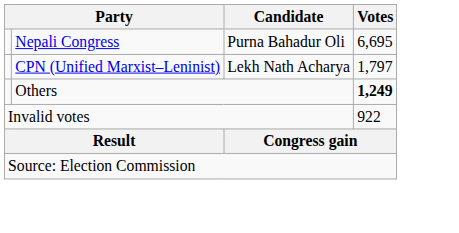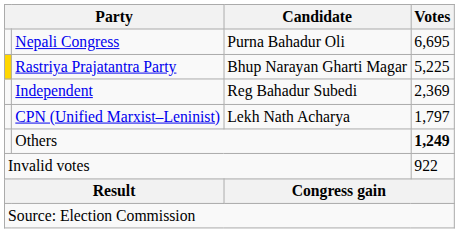+ row: (96, 66)
+ row: (54, 91)
